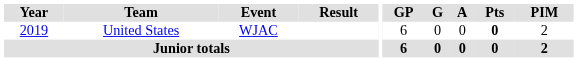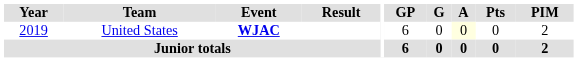(258, 30) normal -> (259, 30) bold
(462, 30) no background -> (463, 30) lightyellow background
(495, 30) bold -> (496, 30) normal
